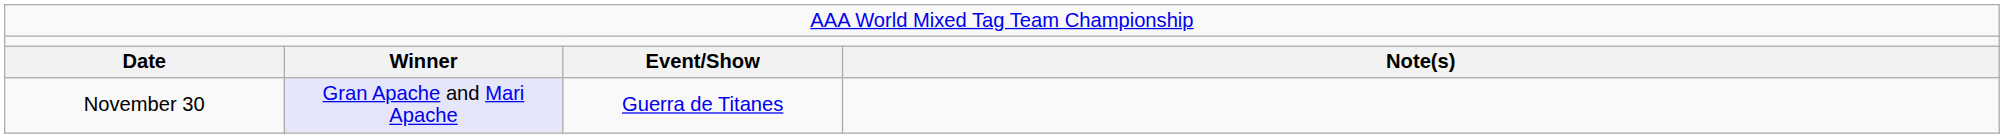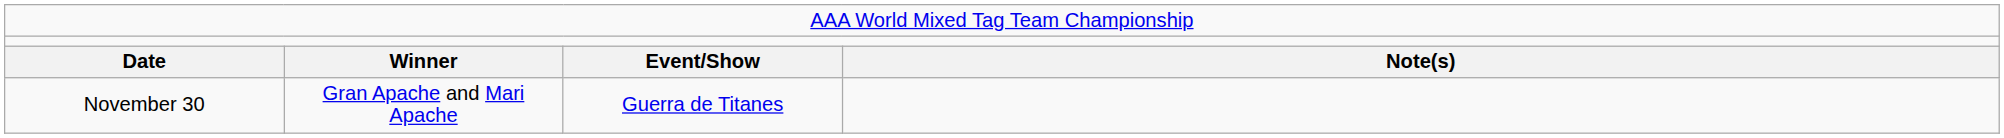(423, 105) lavender background -> (423, 105) no background
